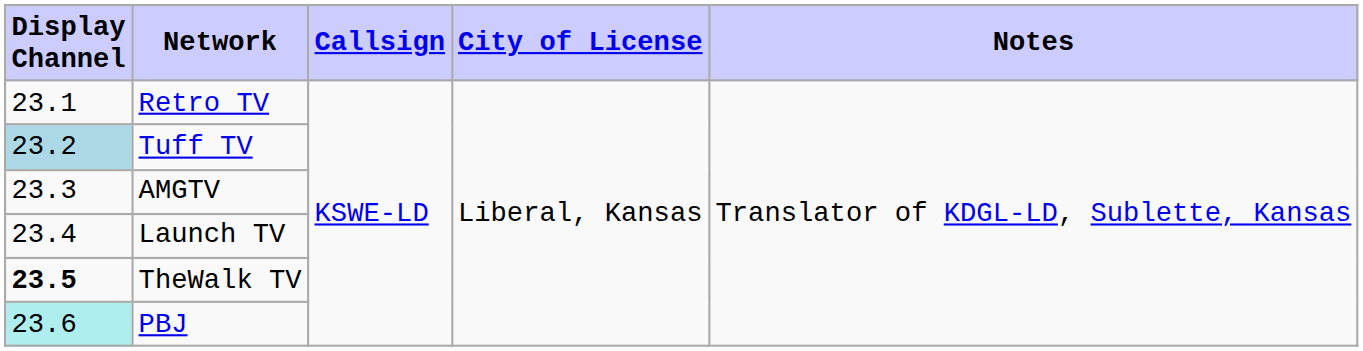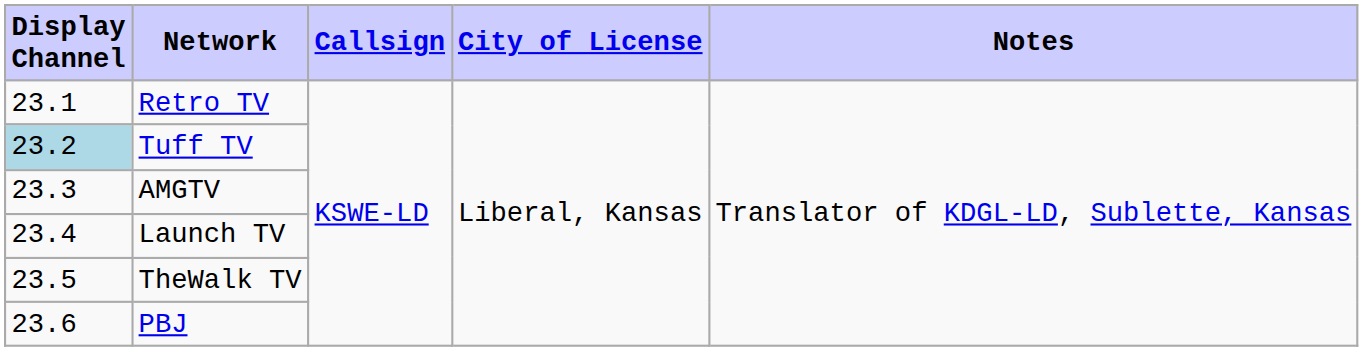(44, 280) bold -> (44, 280) normal
(44, 324) paleturquoise background -> (44, 324) no background
